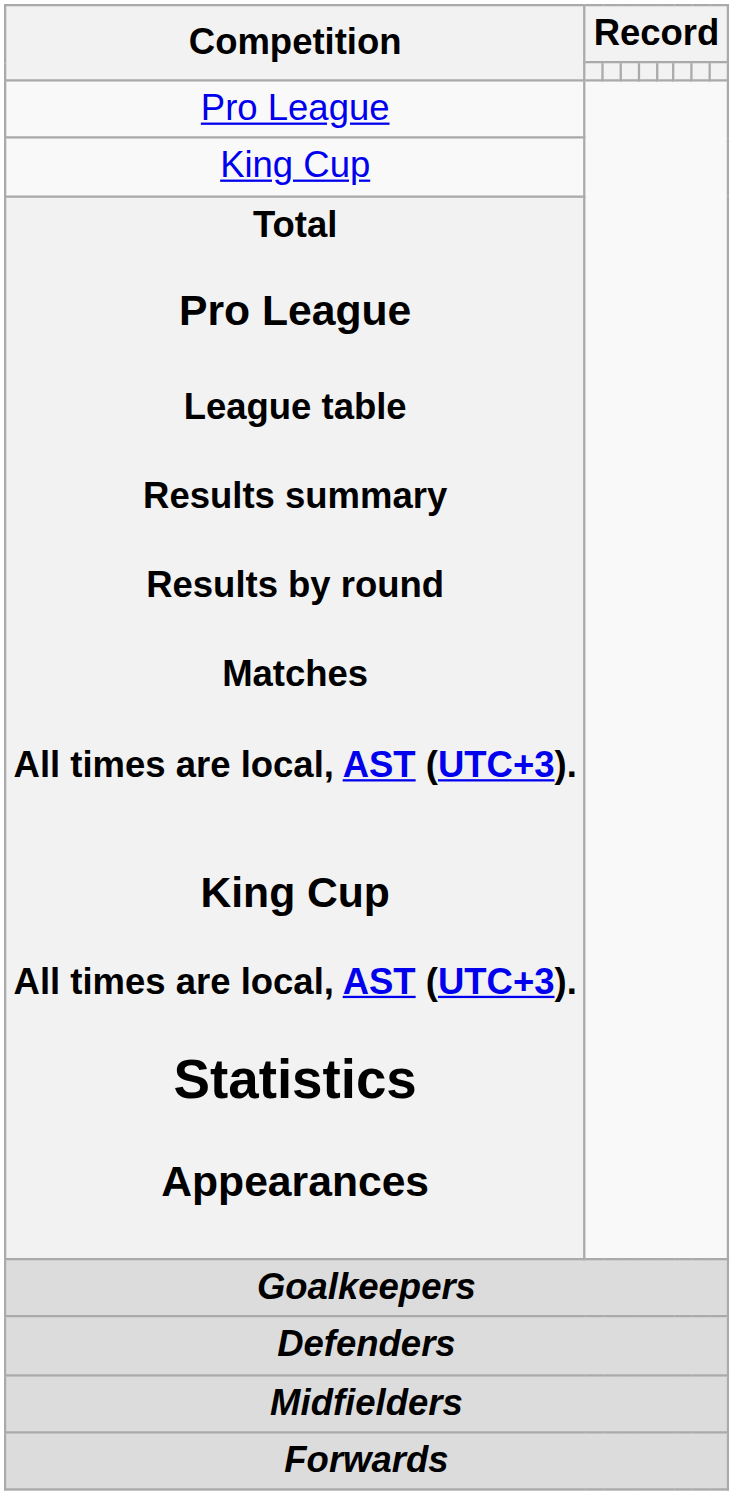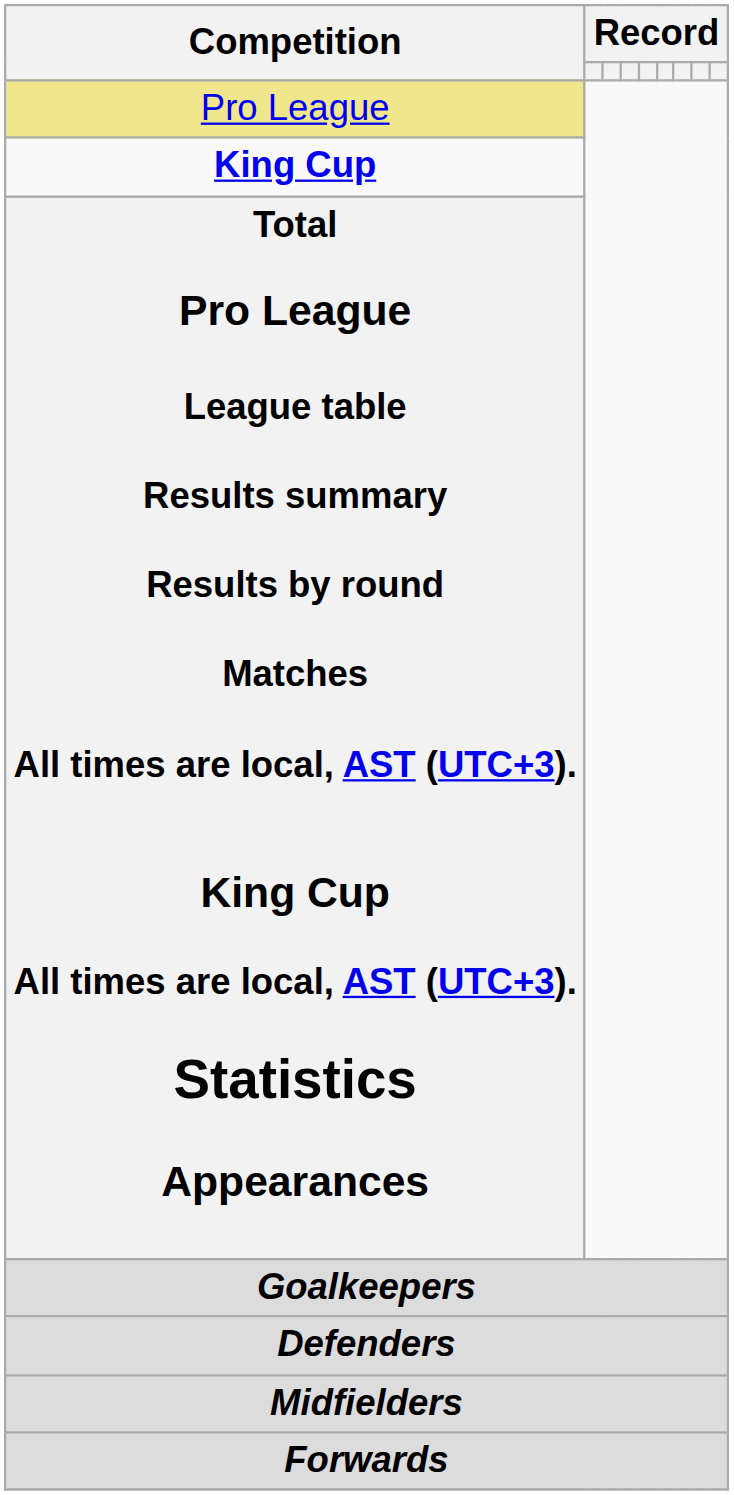(295, 108) no background -> (295, 108) khaki background
(295, 165) normal -> (295, 165) bold
